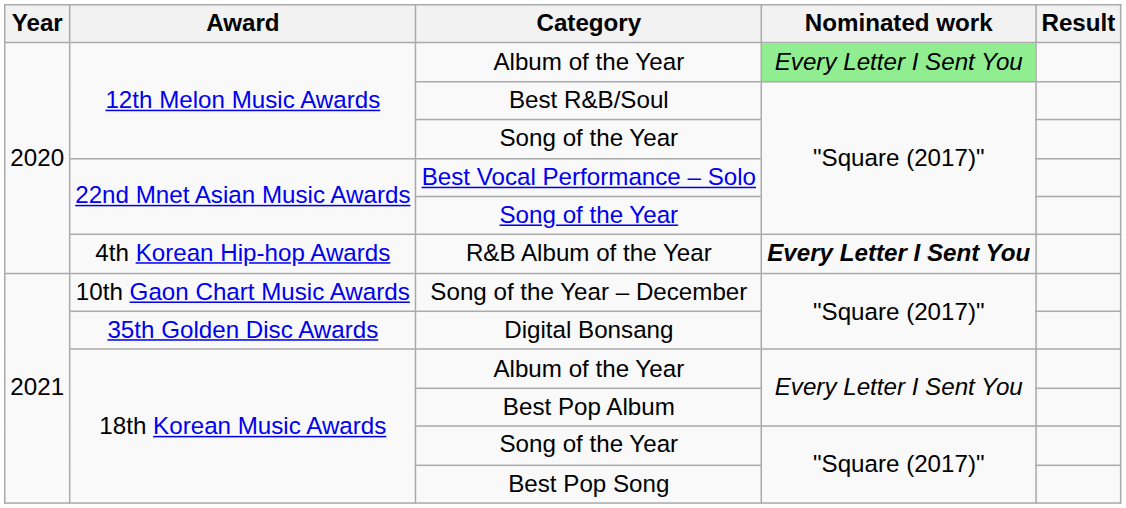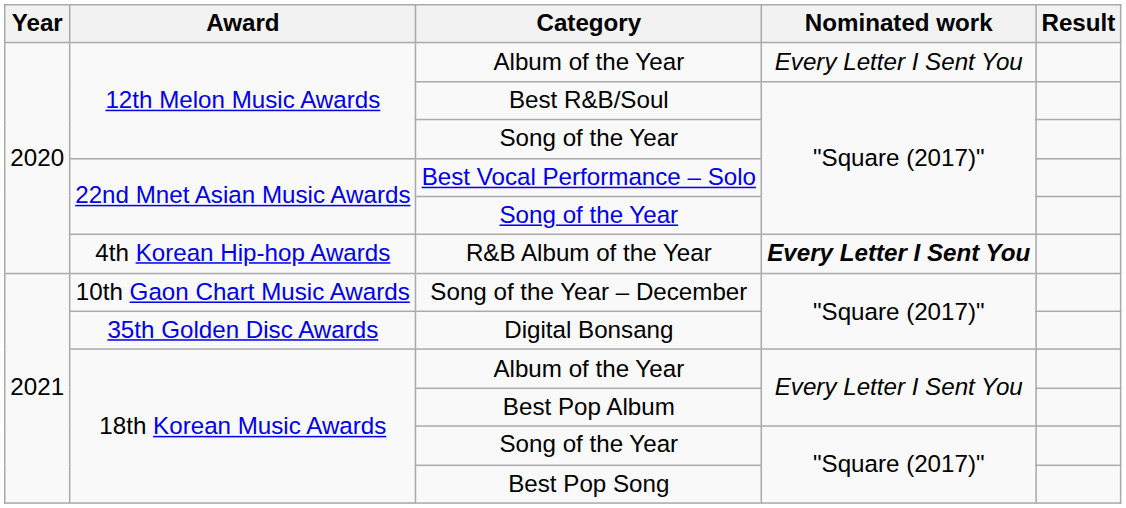(899, 61) lightgreen background -> (899, 61) no background
